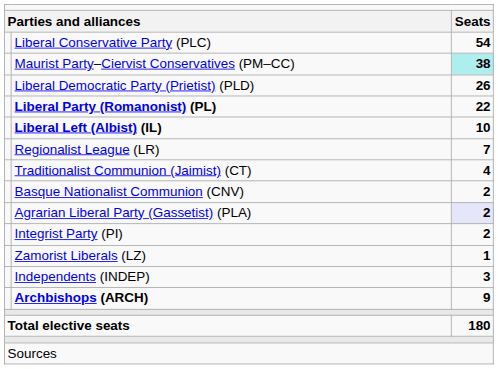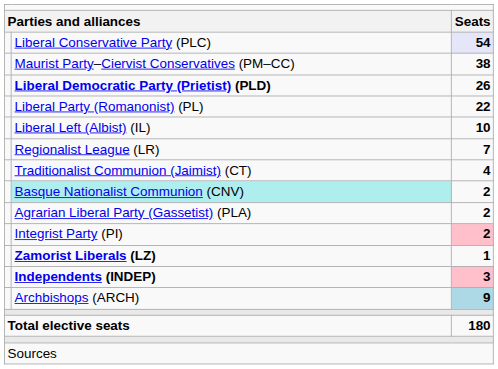(483, 42) no background -> (483, 42) lavender background
(483, 63) paleturquoise background -> (483, 63) no background
(134, 85) normal -> (143, 85) bold
(115, 106) bold -> (109, 106) normal
(88, 127) bold -> (83, 127) normal
(129, 191) no background -> (129, 191) paleturquoise background
(487, 213) lavender background -> (487, 213) no background
(487, 234) no background -> (487, 234) pink background
(80, 255) normal -> (85, 255) bold
(82, 277) normal -> (85, 277) bold
(487, 277) no background -> (487, 277) pink background
(81, 298) bold -> (77, 298) normal
(487, 298) no background -> (487, 298) lightblue background
